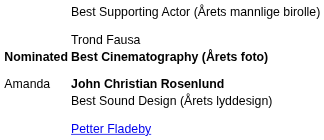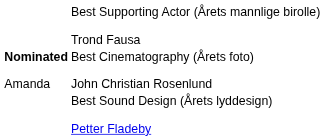(170, 70) bold -> (162, 70) normal
